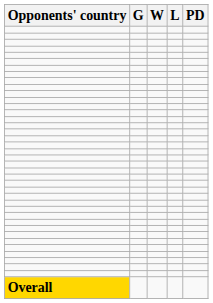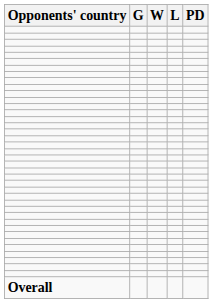(30, 287) gold background -> (30, 287) no background
